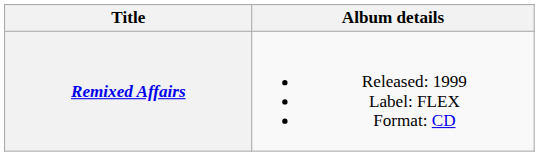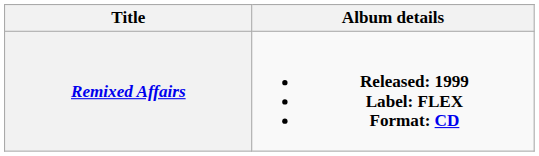(393, 101) normal -> (393, 101) bold
